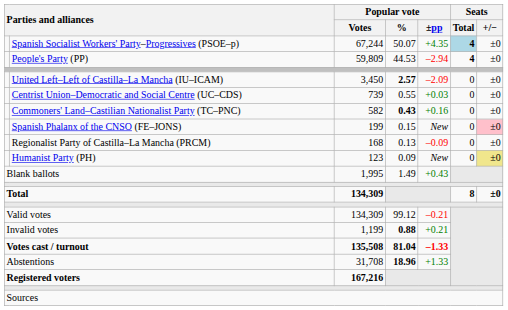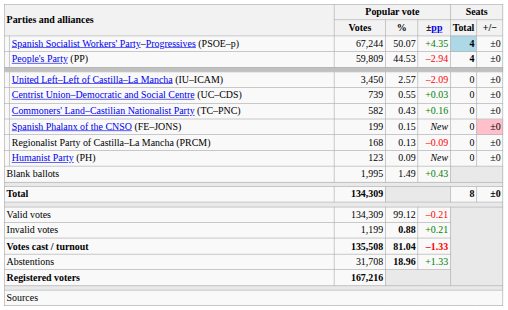(407, 79) bold -> (407, 79) normal
(407, 111) bold -> (407, 111) normal
(495, 158) khaki background -> (495, 158) no background
